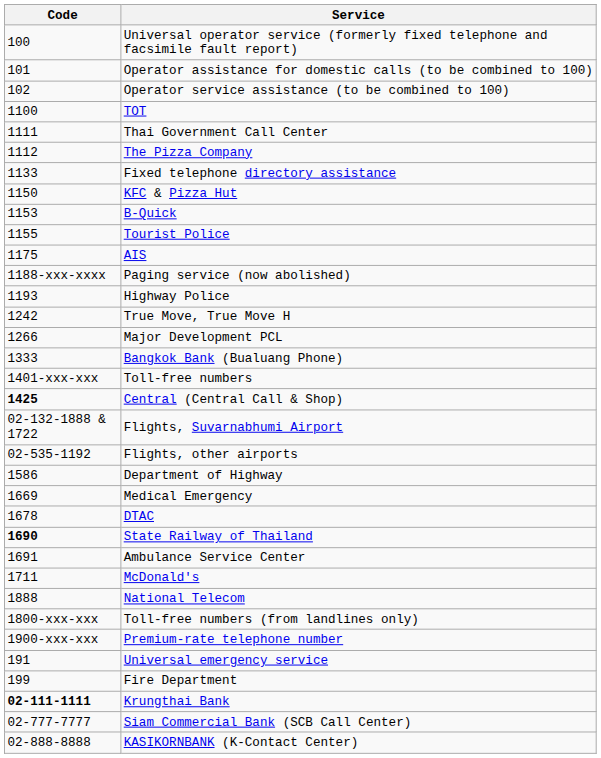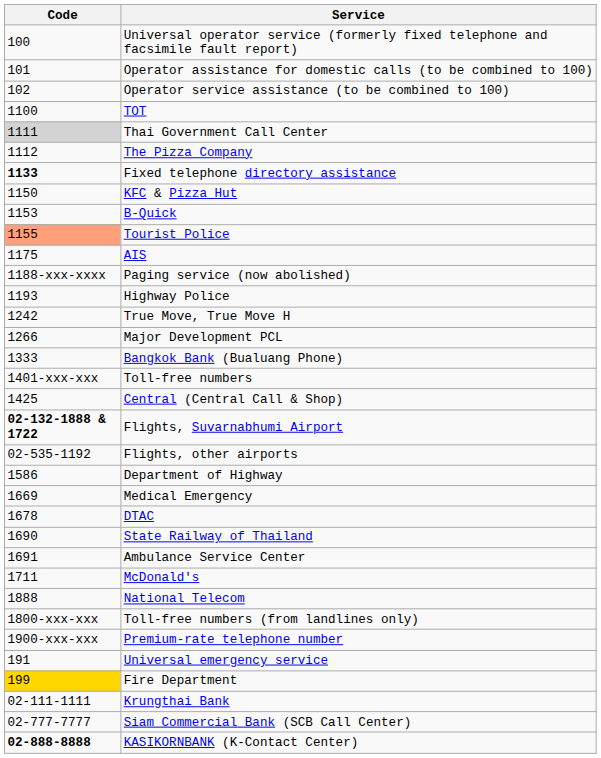(23, 132) no background -> (23, 132) lightgrey background
(23, 173) normal -> (23, 173) bold
(23, 235) no background -> (23, 235) lightsalmon background
(23, 399) bold -> (23, 399) normal
(57, 427) normal -> (57, 427) bold
(23, 537) bold -> (23, 537) normal
(19, 681) no background -> (19, 681) gold background
(49, 702) bold -> (49, 702) normal
(49, 743) normal -> (49, 743) bold
